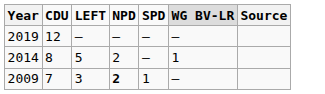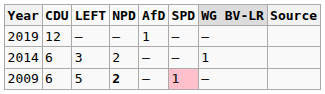+ column: (154, 15)
(49, 57) 8 -> (49, 57) 6
(79, 57) 5 -> (79, 57) 3
(49, 79) 7 -> (49, 79) 6
(79, 79) 3 -> (79, 79) 5
(146, 79) no background -> (176, 79) pink background
